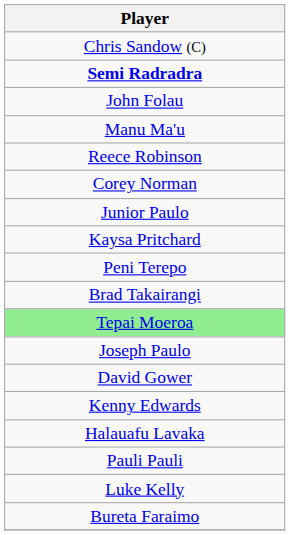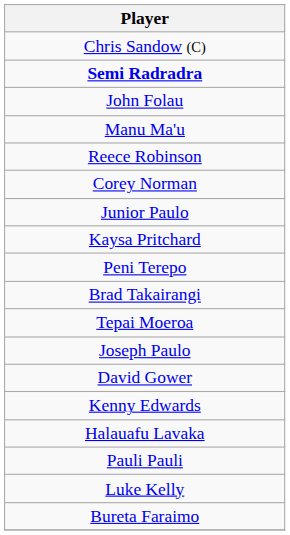(145, 322) lightgreen background -> (145, 322) no background
